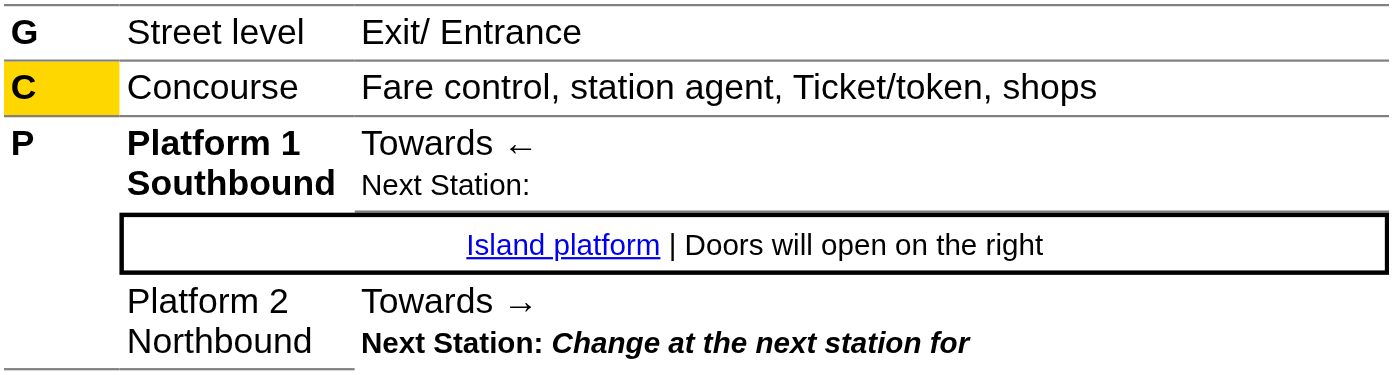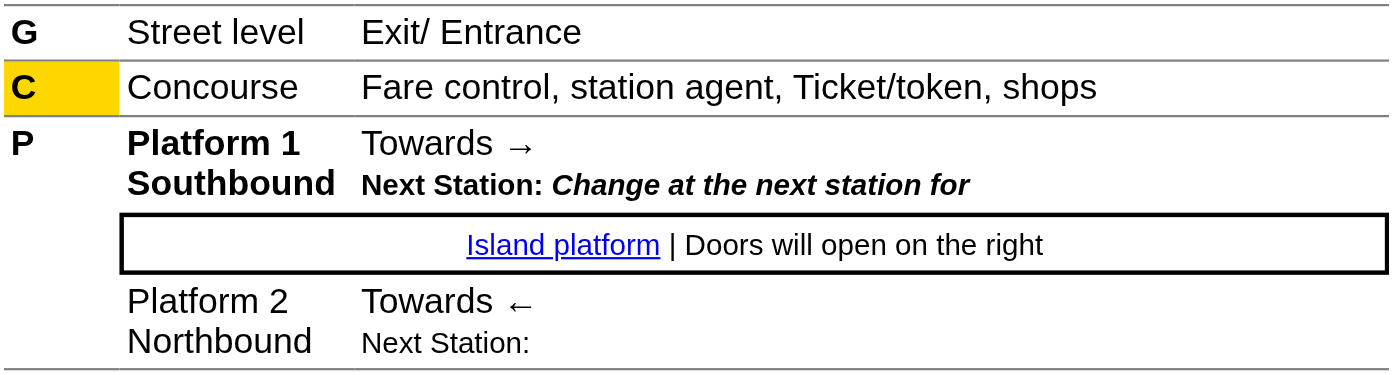(450, 163) Towards ← Next Station: -> (665, 163) Towards → Next Station: Change at the next station for
(665, 320) Towards → Next Station: Change at the next station for -> (450, 320) Towards ← Next Station:
